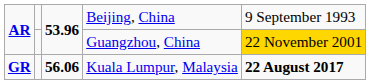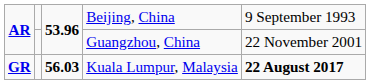(304, 42) gold background -> (304, 42) no background
(62, 67) 56.06 -> (62, 67) 56.03
